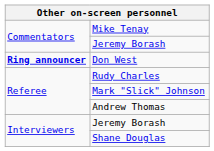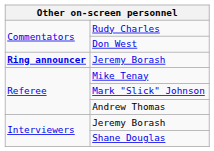(120, 28) Mike Tenay -> (126, 28) Rudy Charles
(129, 44) Jeremy Borash -> (115, 44) Don West
(115, 60) Don West -> (129, 60) Jeremy Borash
(126, 76) Rudy Charles -> (120, 76) Mike Tenay
